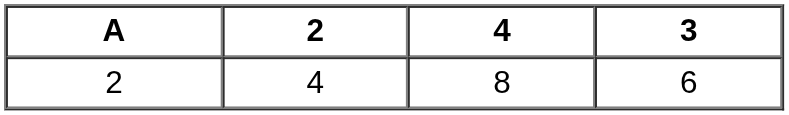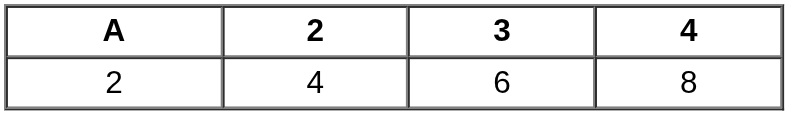columns swapped: (689, 31) <-> (502, 31)
